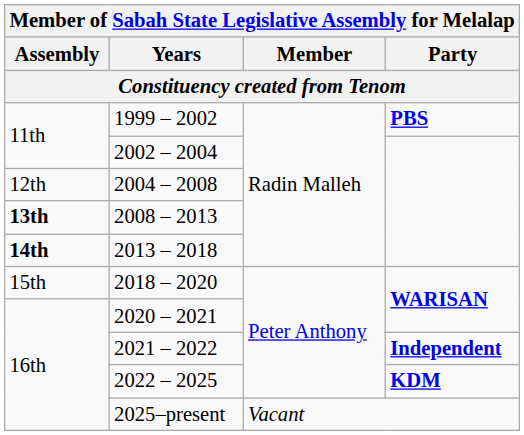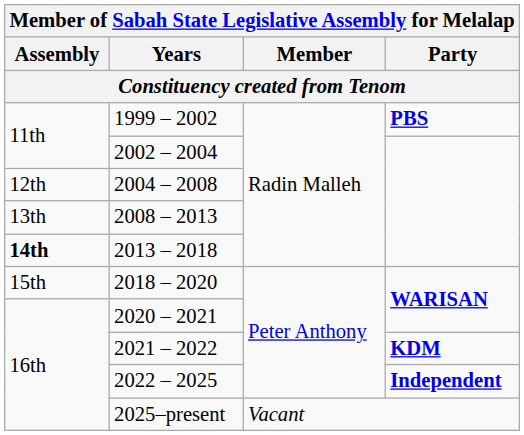(29, 217) bold -> (28, 217) normal
(446, 348) Independent -> (416, 348) KDM
(416, 380) KDM -> (446, 380) Independent
